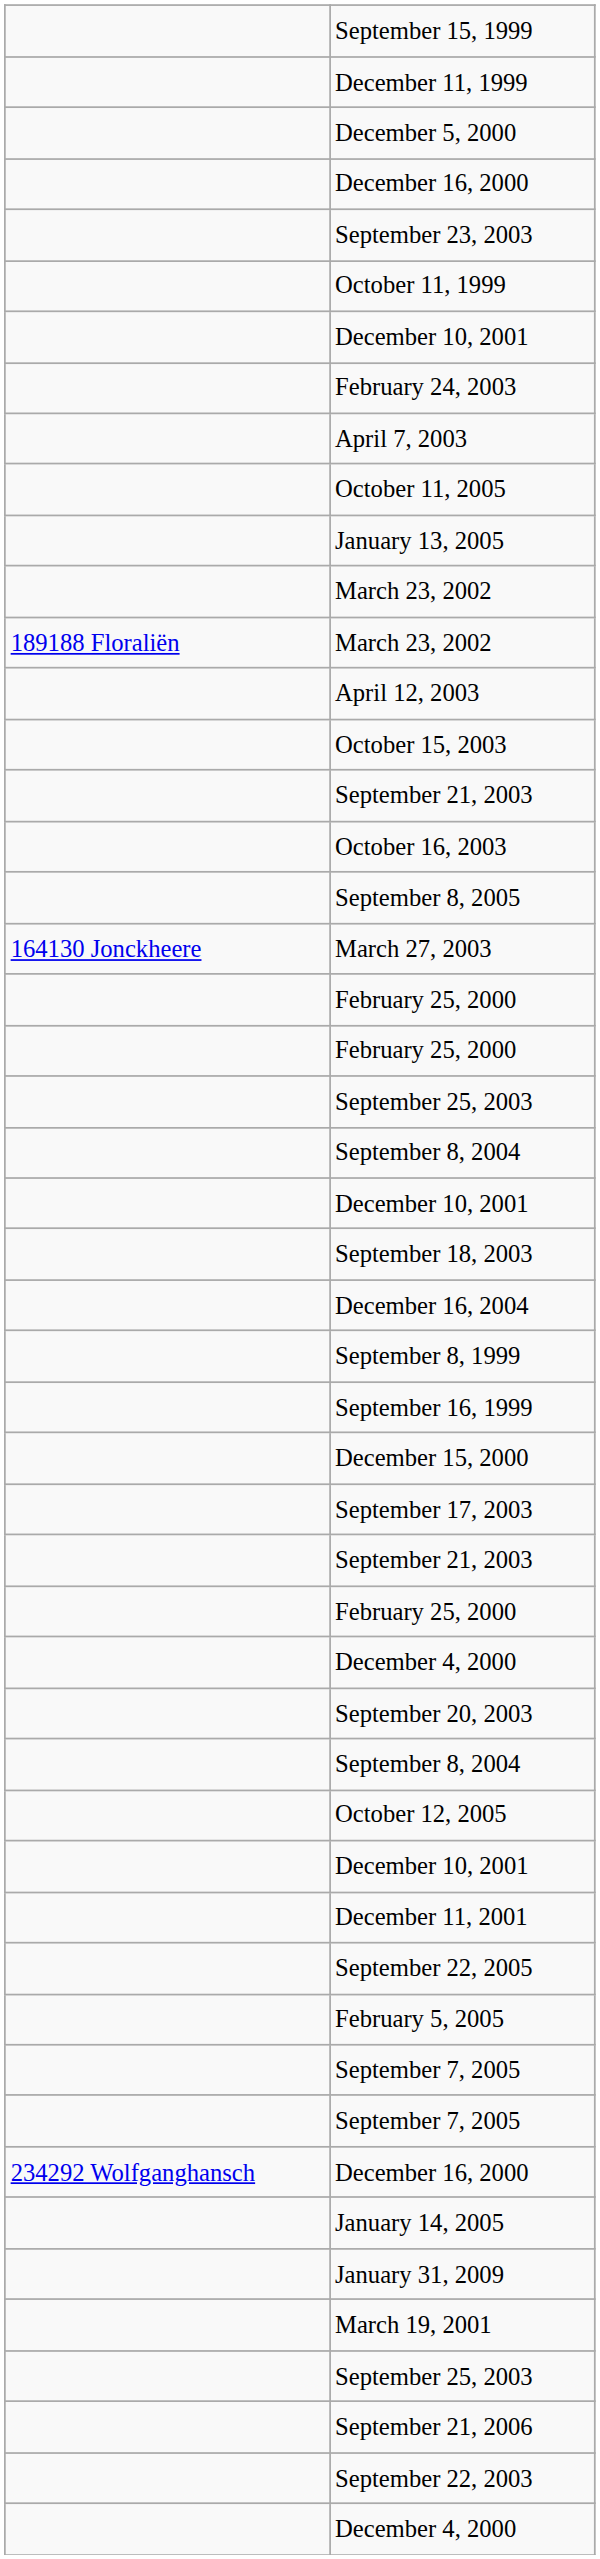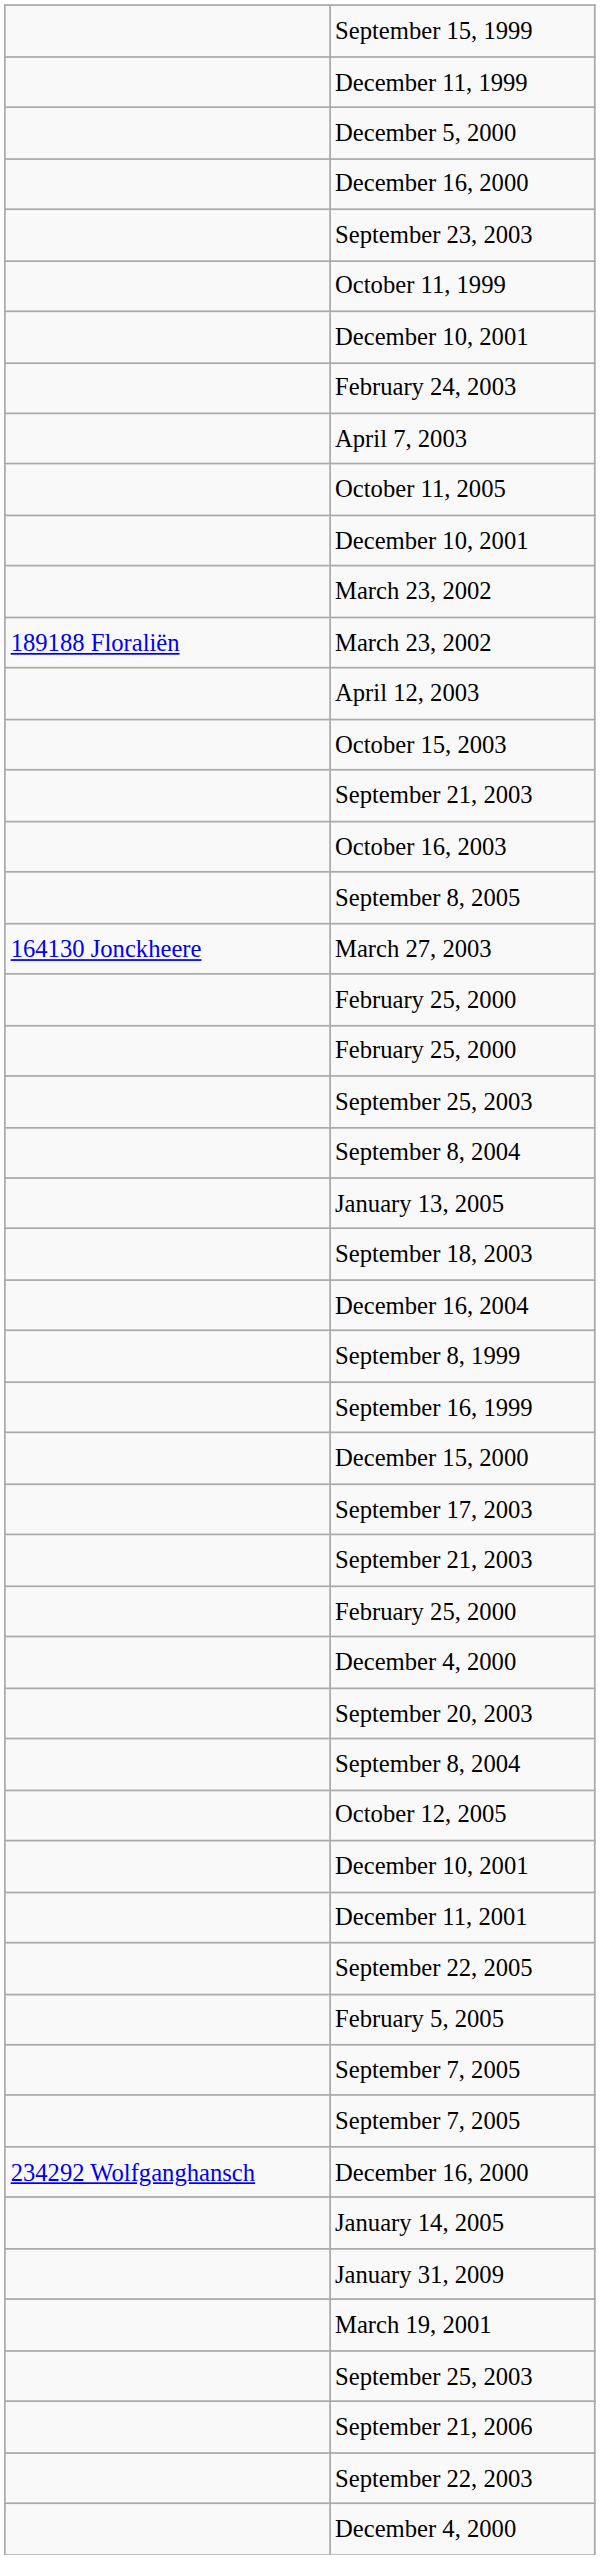(419, 540) January 13, 2005 -> (432, 540) December 10, 2001
(432, 1203) December 10, 2001 -> (419, 1203) January 13, 2005
